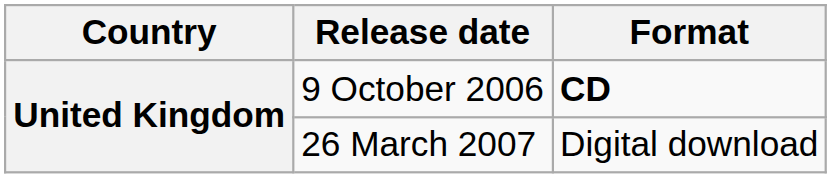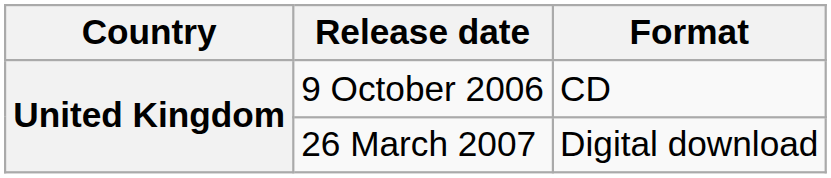(586, 88) bold -> (586, 88) normal
